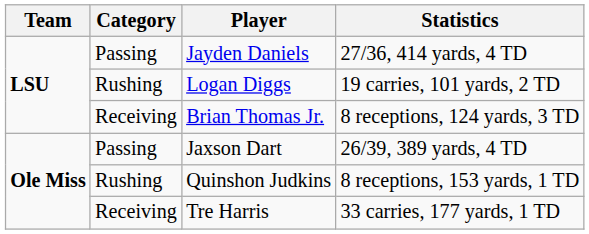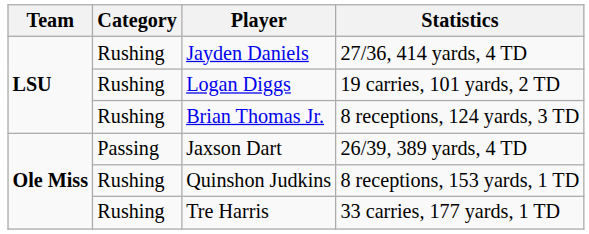(126, 52) Passing -> (131, 52) Rushing
(136, 116) Receiving -> (131, 116) Rushing
(136, 212) Receiving -> (131, 212) Rushing
